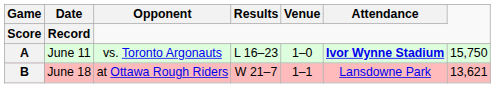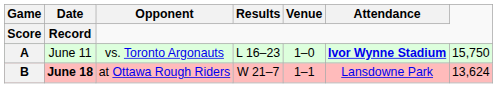(69, 72) normal -> (70, 72) bold
(469, 72) 13,621 -> (471, 72) 13,624
